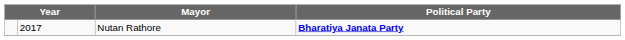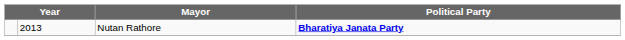(31, 27) 2017 -> (31, 27) 2013
